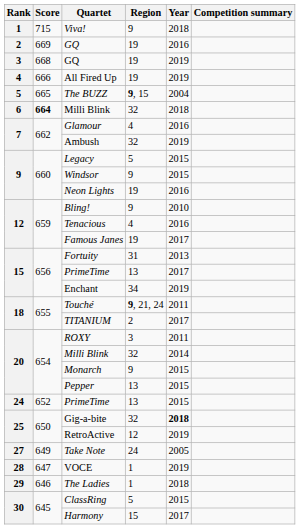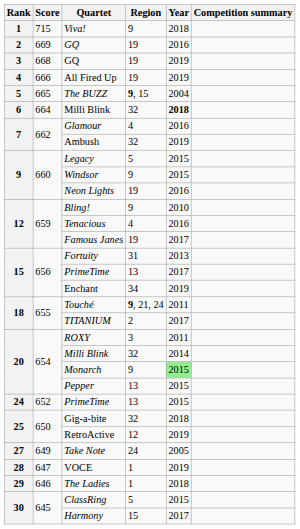(43, 110) bold -> (43, 110) normal
(179, 110) normal -> (179, 110) bold
(179, 369) no background -> (179, 369) lightgreen background
(179, 418) bold -> (179, 418) normal
